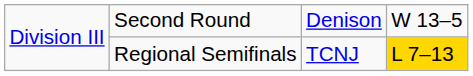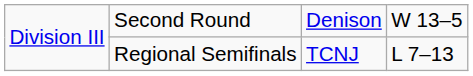(422, 53) gold background -> (422, 53) no background
